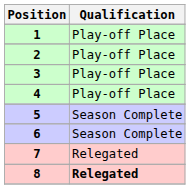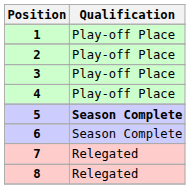(127, 114) normal -> (127, 114) bold
(105, 174) bold -> (105, 174) normal
